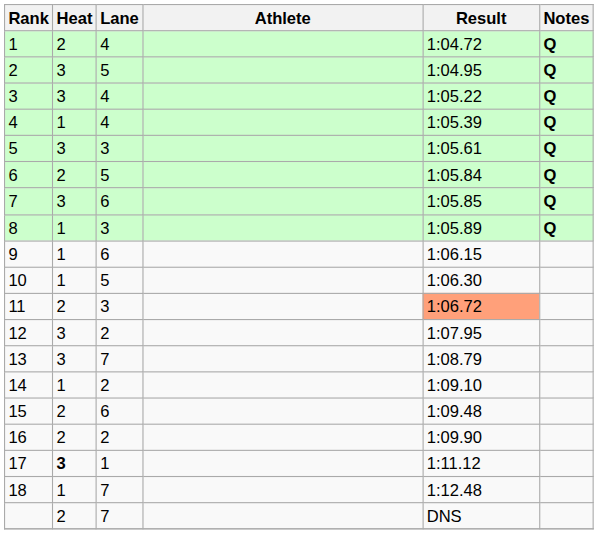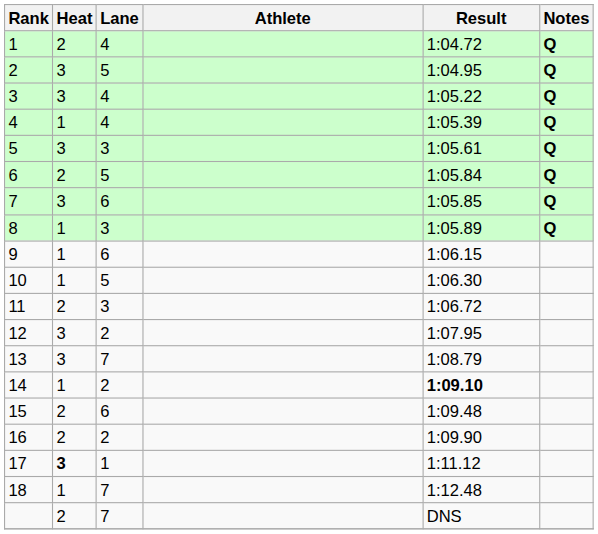(454, 306) lightsalmon background -> (454, 306) no background
(454, 385) normal -> (455, 385) bold
